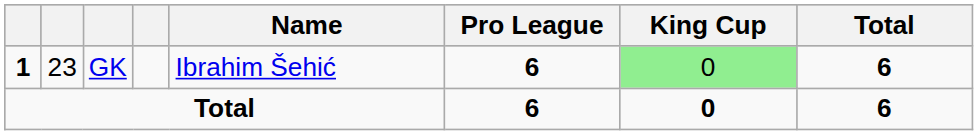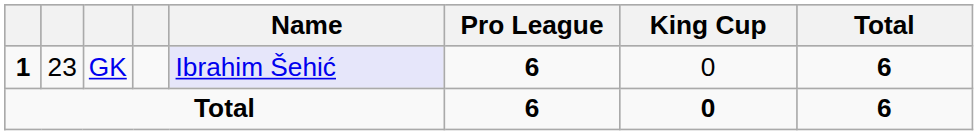(256, 66) no background -> (256, 66) lavender background
(708, 66) lightgreen background -> (708, 66) no background
